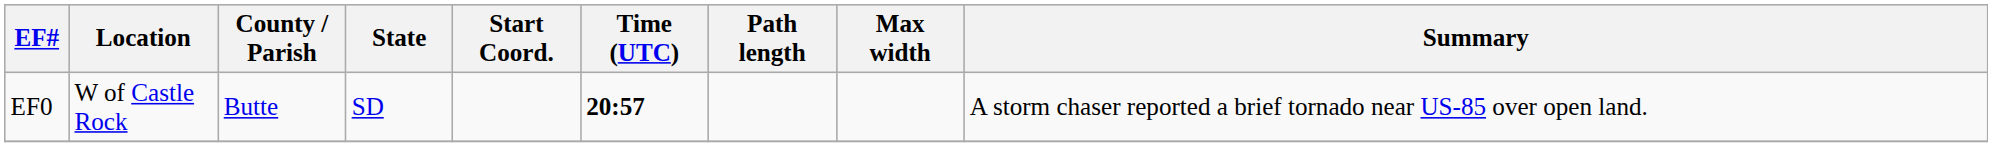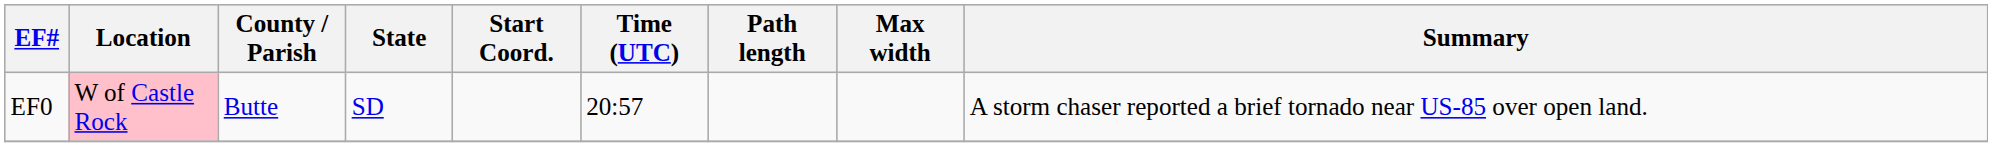(134, 106) no background -> (134, 106) pink background
(615, 106) bold -> (615, 106) normal
